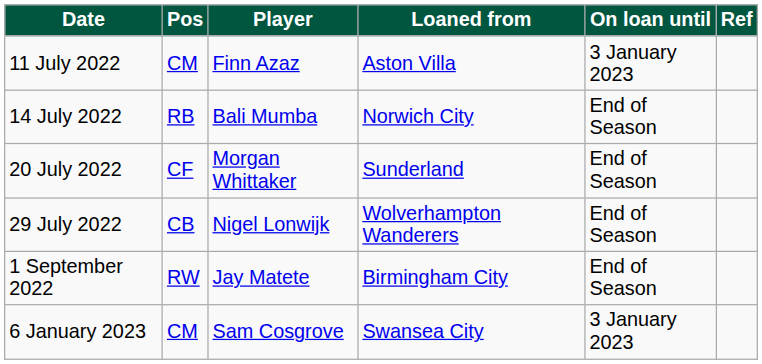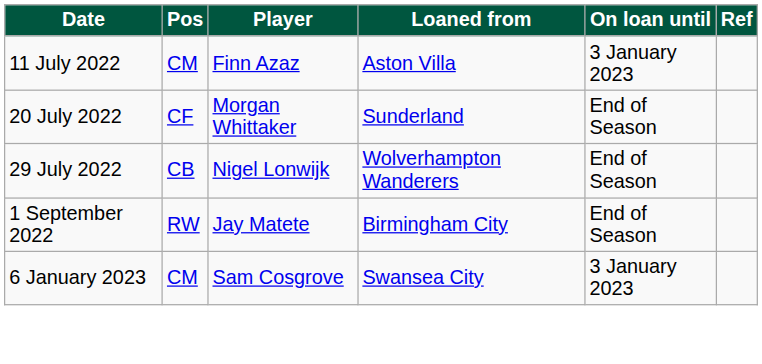- row: (65, 116)
